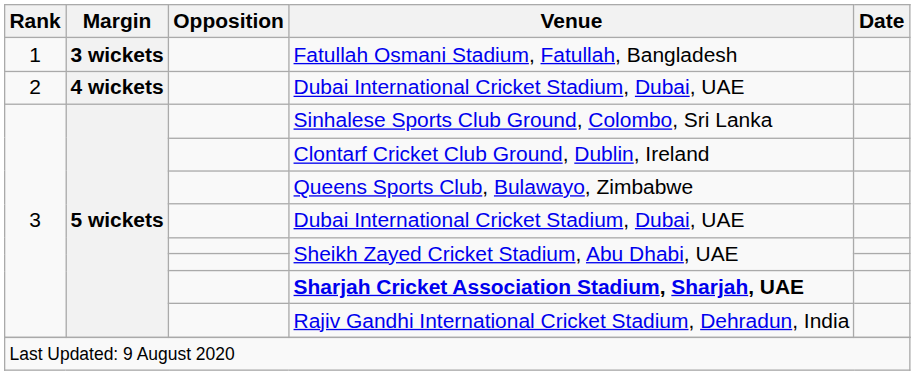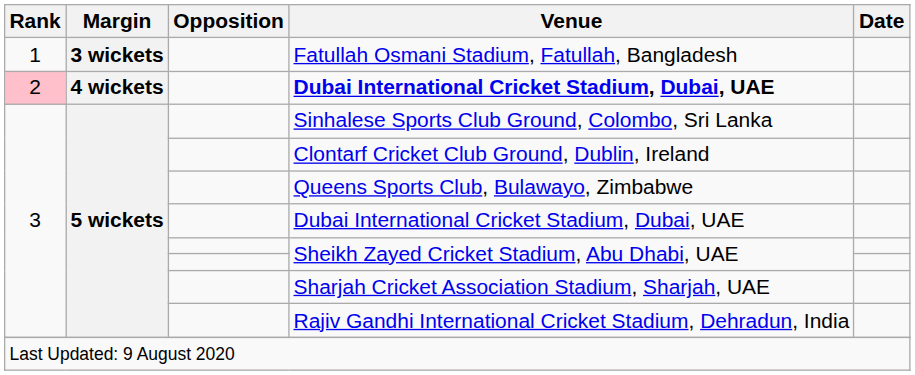(35, 87) no background -> (35, 87) pink background
(519, 87) normal -> (534, 87) bold
(549, 287) bold -> (532, 287) normal
